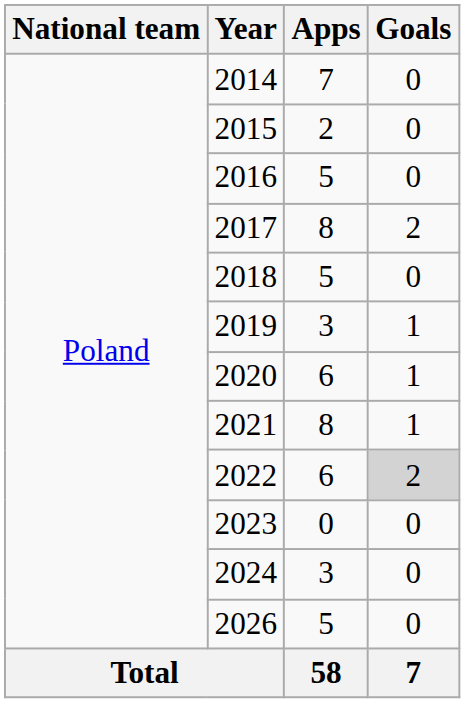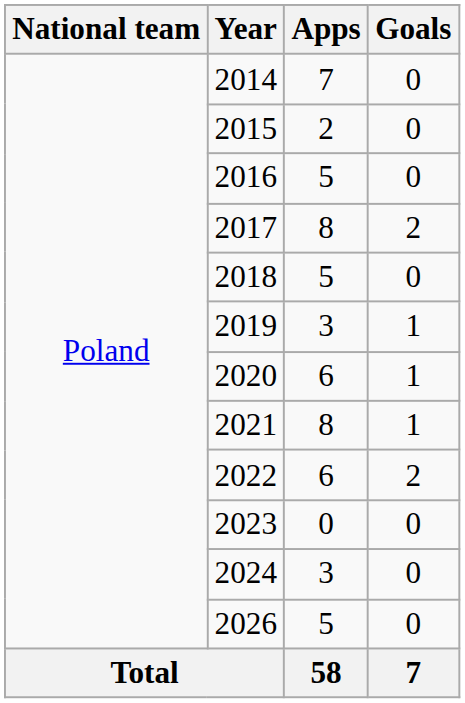(413, 474) lightgrey background -> (413, 474) no background
